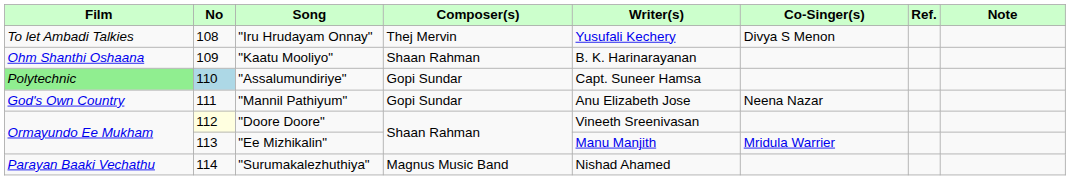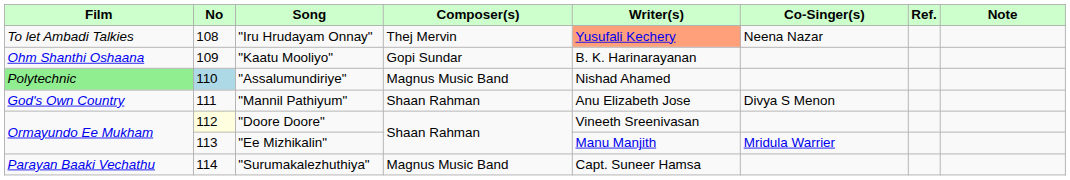(626, 36) no background -> (626, 36) lightsalmon background
(789, 36) Divya S Menon -> (783, 36) Neena Nazar
(433, 57) Shaan Rahman -> (424, 57) Gopi Sundar
(424, 79) Gopi Sundar -> (447, 79) Magnus Music Band
(638, 79) Capt. Suneer Hamsa -> (623, 79) Nishad Ahamed
(424, 100) Gopi Sundar -> (433, 100) Shaan Rahman
(783, 100) Neena Nazar -> (789, 100) Divya S Menon
(623, 164) Nishad Ahamed -> (638, 164) Capt. Suneer Hamsa
